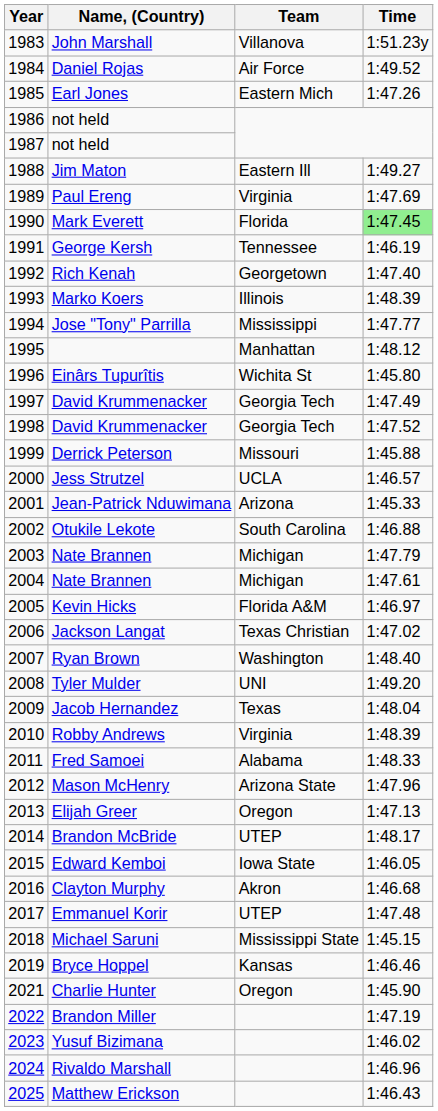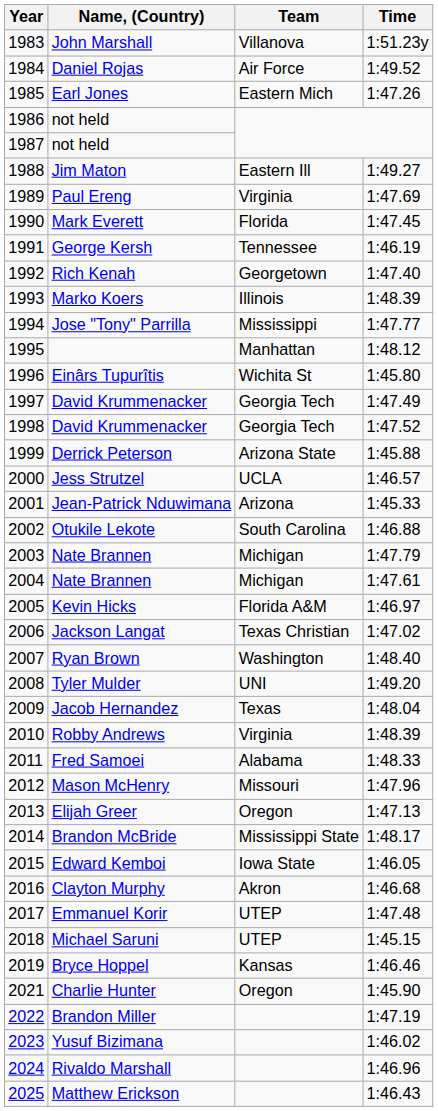(393, 222) lightgreen background -> (393, 222) no background
(269, 453) Missouri -> (287, 453) Arizona State
(287, 786) Arizona State -> (269, 786) Missouri
(260, 837) UTEP -> (299, 837) Mississippi State
(299, 939) Mississippi State -> (260, 939) UTEP
